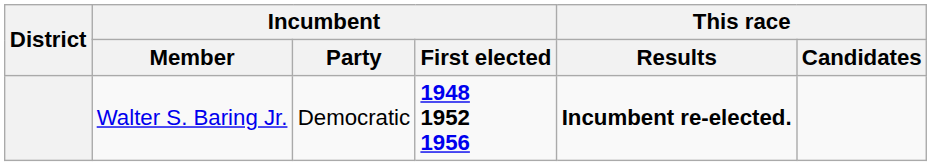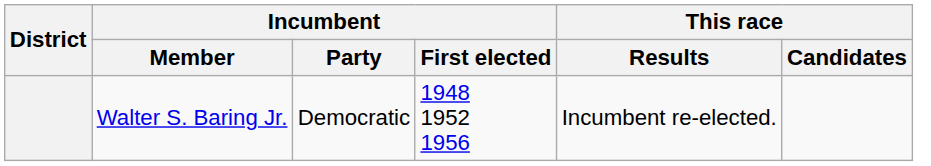(445, 117) bold -> (445, 117) normal
(677, 117) bold -> (669, 117) normal
